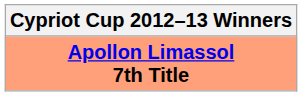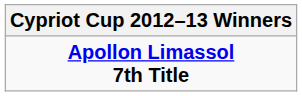(151, 63) lightsalmon background -> (151, 63) no background
